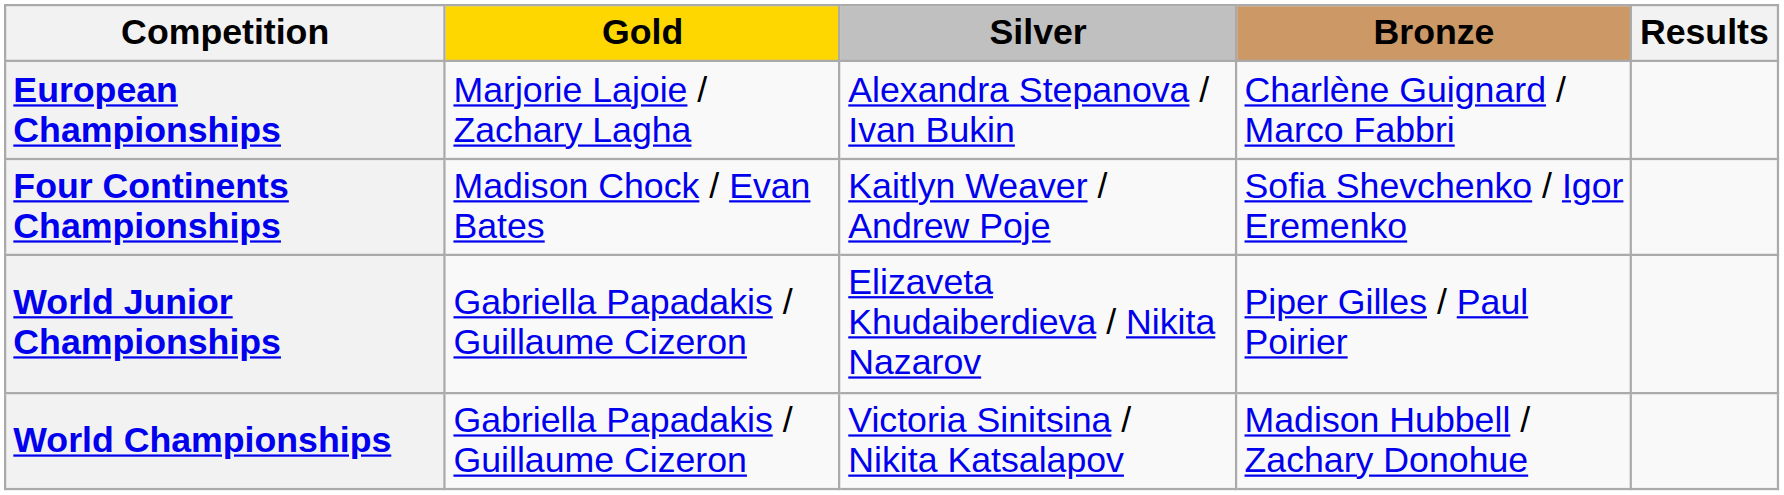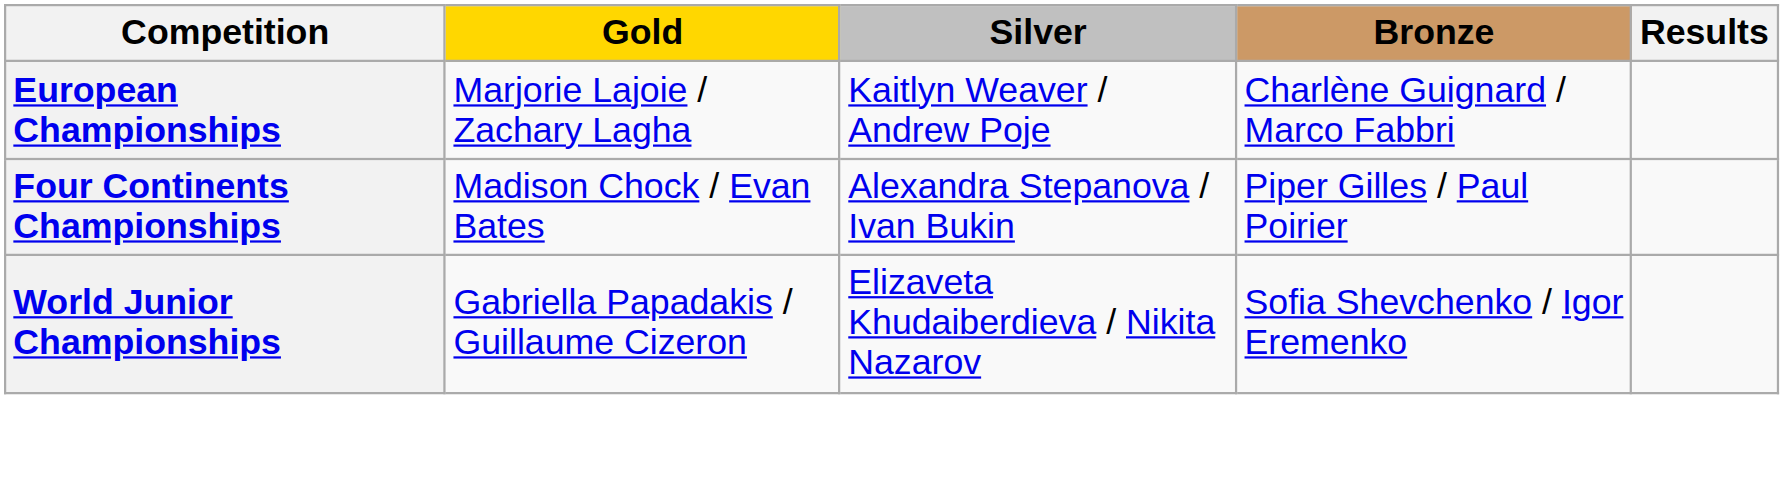(1029, 109) Alexandra Stepanova / Ivan Bukin -> (978, 109) Kaitlyn Weaver / Andrew Poje
(978, 206) Kaitlyn Weaver / Andrew Poje -> (1029, 206) Alexandra Stepanova / Ivan Bukin
(1434, 206) Sofia Shevchenko / Igor Eremenko -> (1386, 206) Piper Gilles / Paul Poirier
(1386, 322) Piper Gilles / Paul Poirier -> (1434, 322) Sofia Shevchenko / Igor Eremenko
- row: (202, 439)
